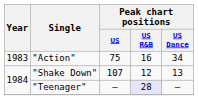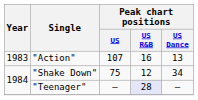(115, 58) 75 -> (115, 58) 107
(177, 58) 34 -> (177, 58) 13
(115, 73) 107 -> (115, 73) 75
(177, 73) 13 -> (177, 73) 34
